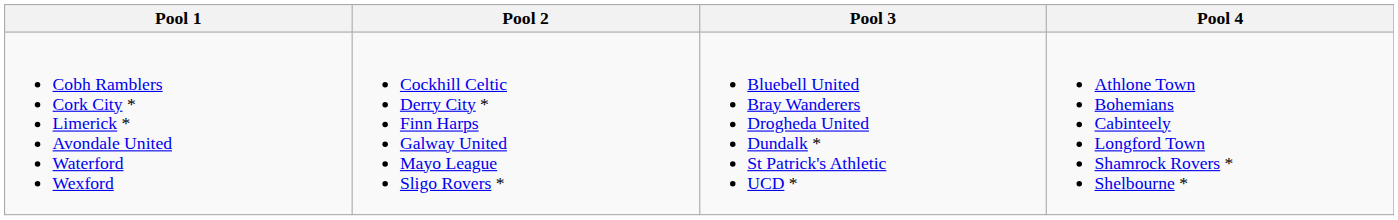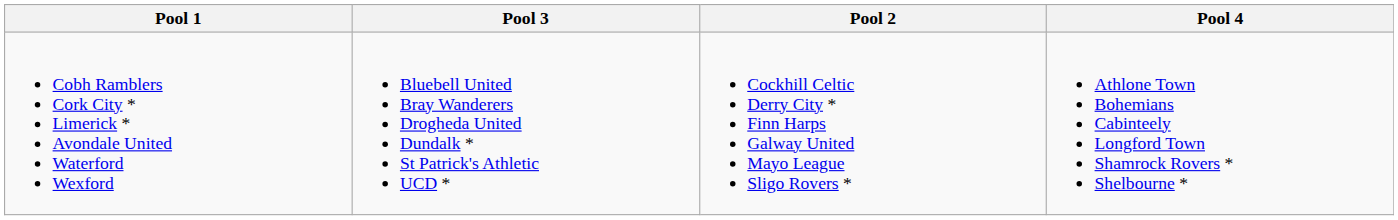columns swapped: (526, 18) <-> (873, 18)
